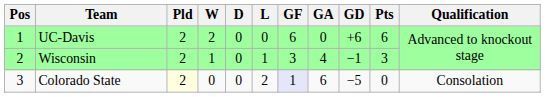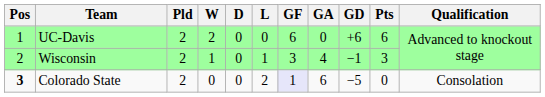(20, 80) normal -> (20, 80) bold
(183, 80) lightyellow background -> (183, 80) no background
